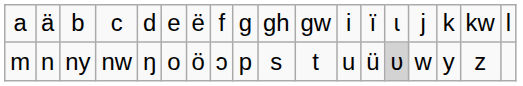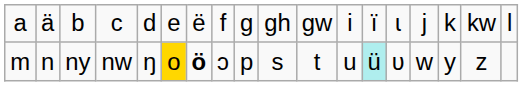(174, 61) no background -> (174, 61) gold background
(198, 61) normal -> (199, 61) bold
(373, 61) no background -> (374, 61) paleturquoise background
(397, 61) lightgrey background -> (398, 61) no background
